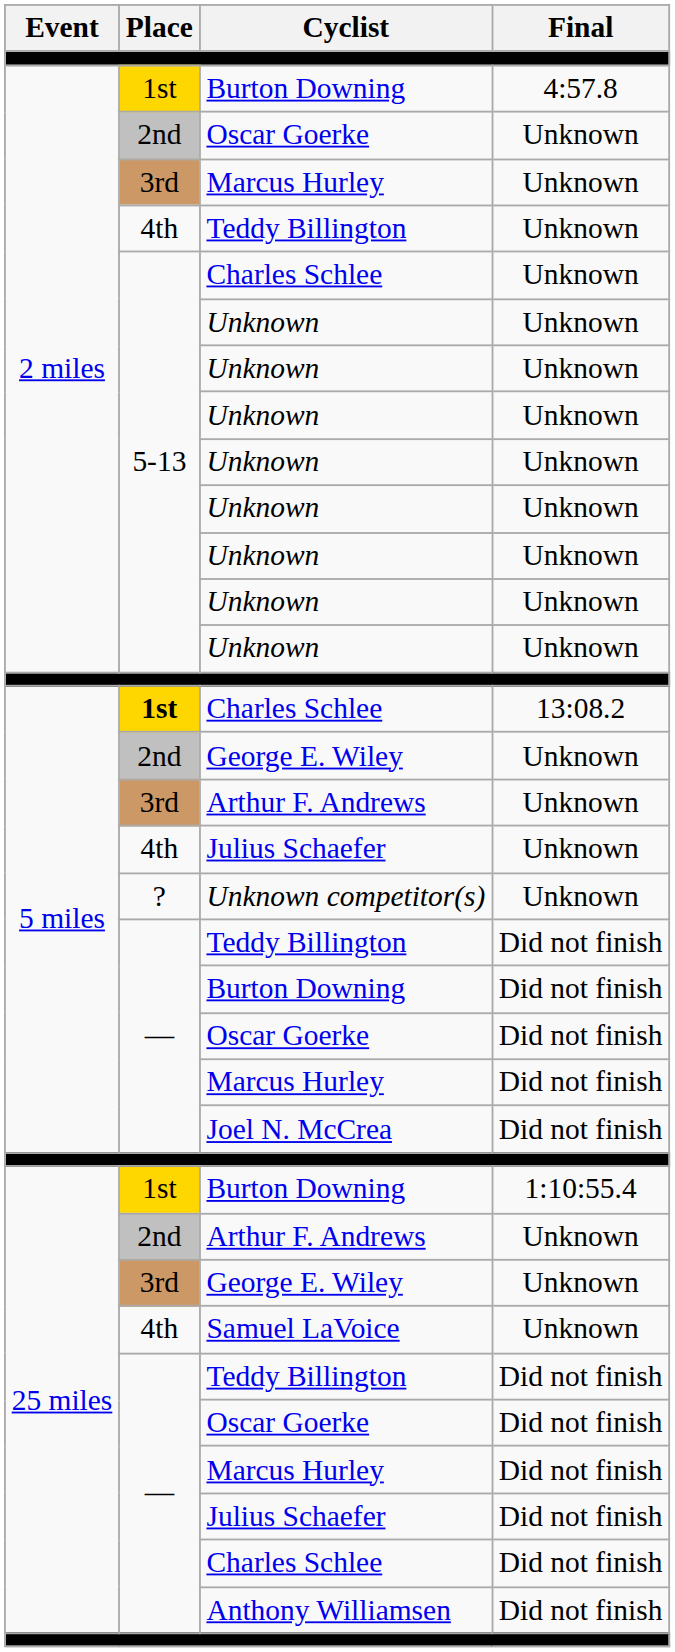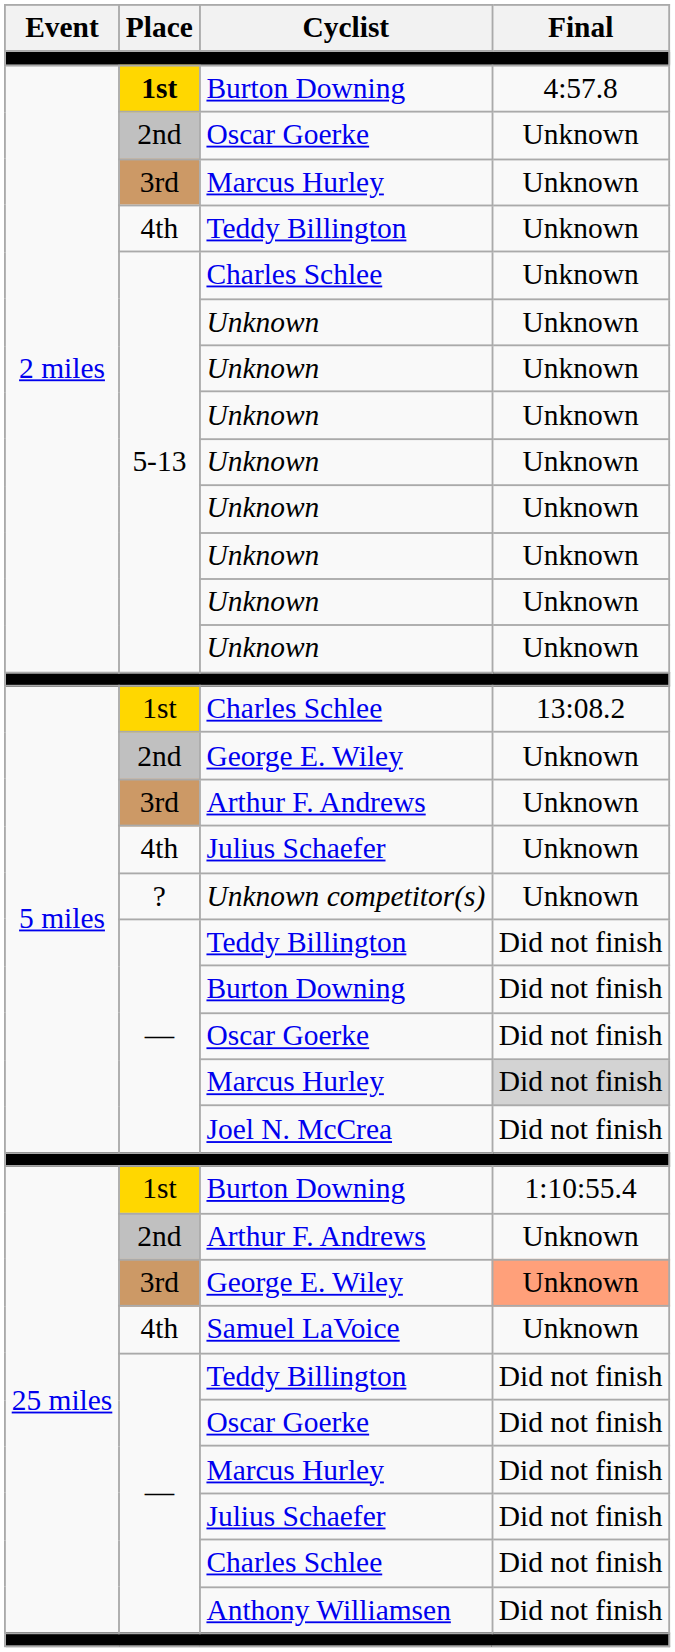(159, 88) normal -> (159, 88) bold
(159, 708) bold -> (159, 708) normal
(581, 1082) no background -> (581, 1082) lightgrey background
(581, 1282) no background -> (581, 1282) lightsalmon background
